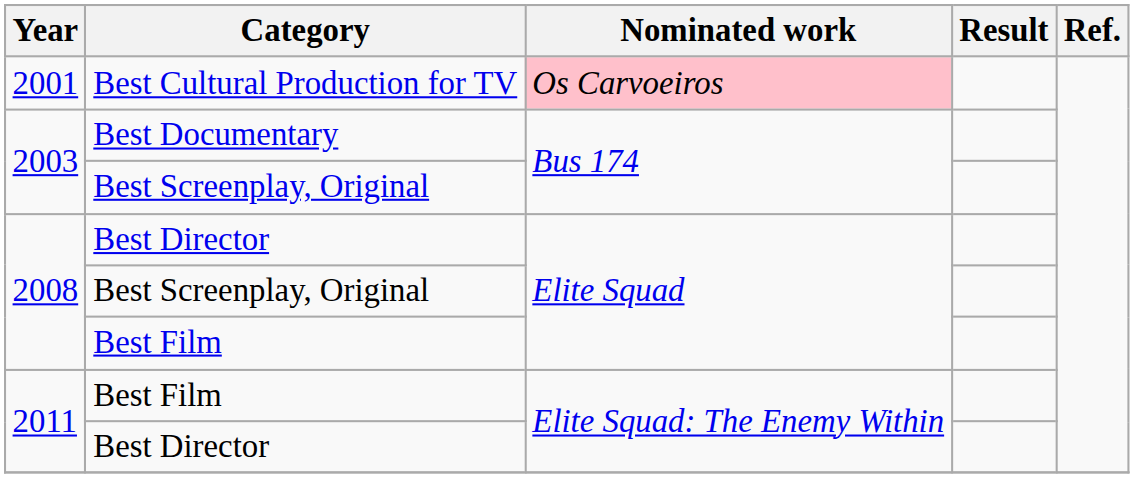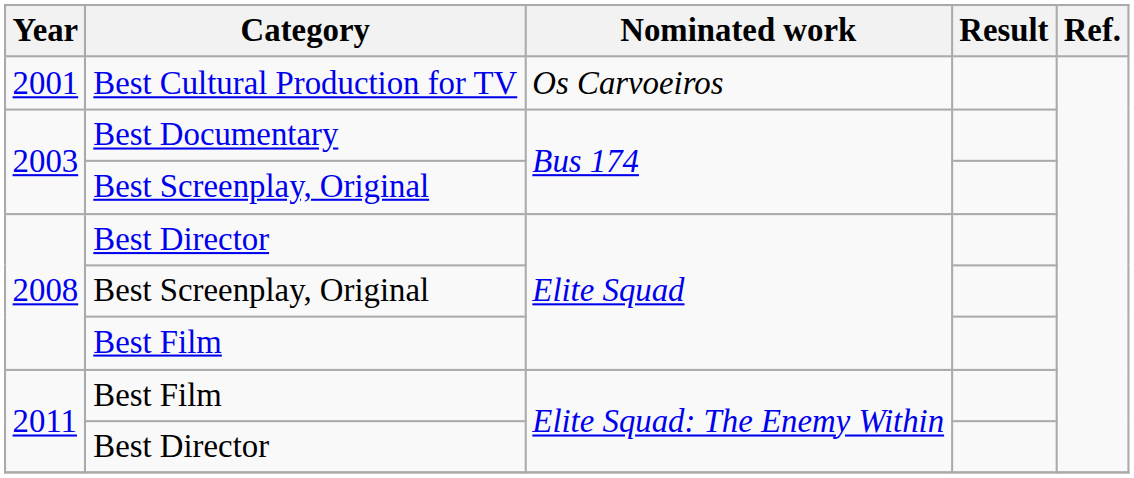(628, 82) pink background -> (628, 82) no background
